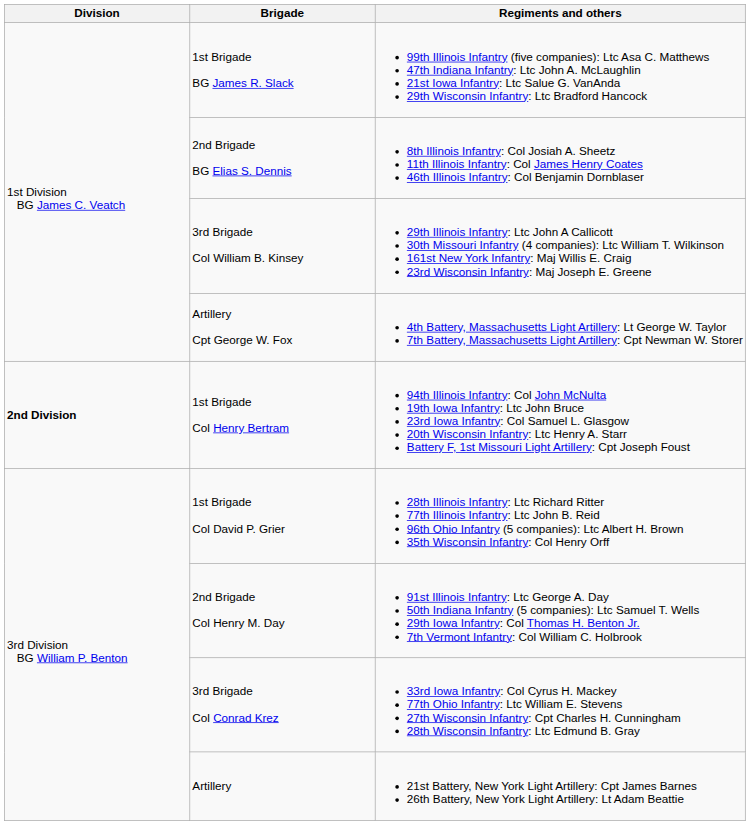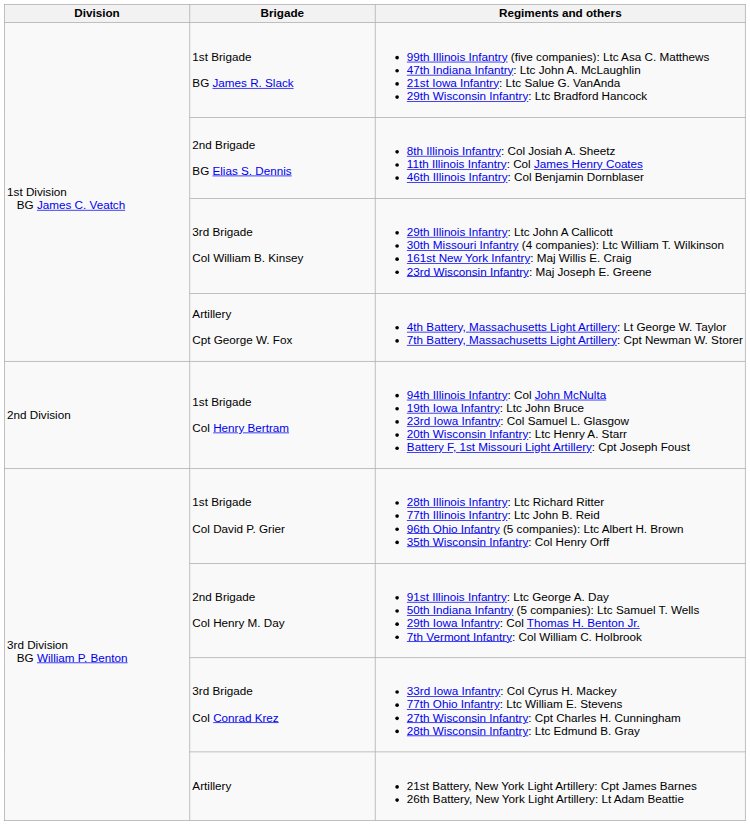(42, 421) bold -> (39, 421) normal
